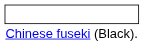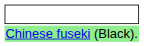(72, 33) no background -> (72, 33) lightgreen background
